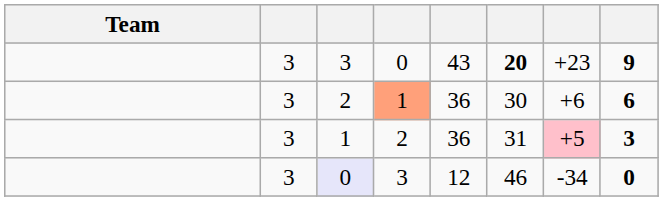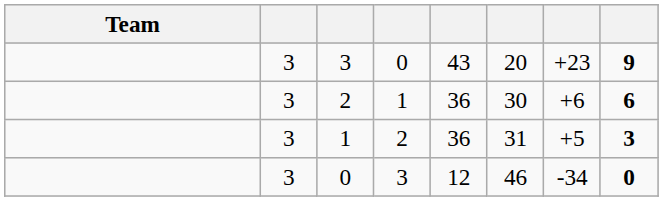(516, 62) bold -> (516, 62) normal
(402, 100) lightsalmon background -> (402, 100) no background
(572, 138) pink background -> (572, 138) no background
(345, 177) lavender background -> (345, 177) no background
